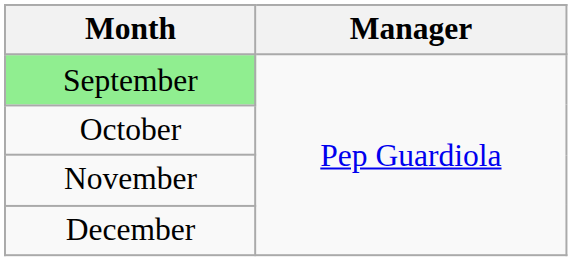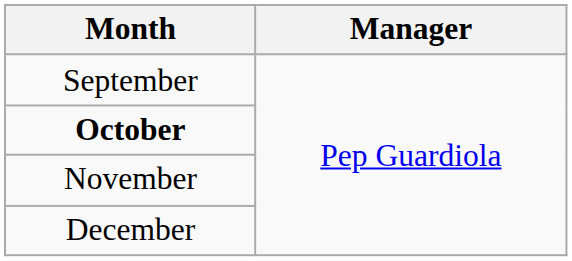(130, 79) lightgreen background -> (130, 79) no background
(130, 129) normal -> (130, 129) bold
